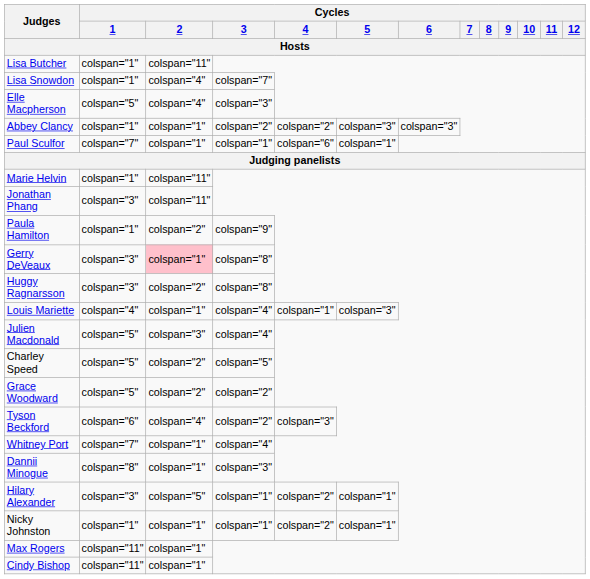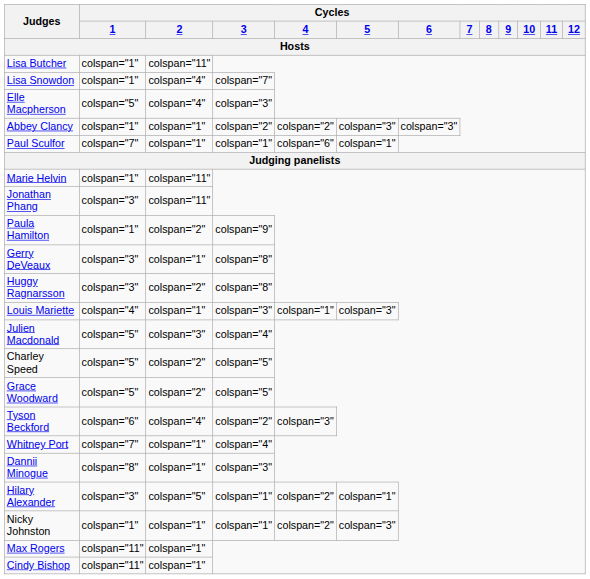(177, 259) pink background -> (177, 259) no background
(244, 311) colspan="4" -> (244, 311) colspan="3"
(244, 392) colspan="2" -> (244, 392) colspan="5"
(367, 525) colspan="1" -> (367, 525) colspan="3"
